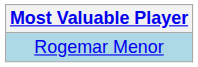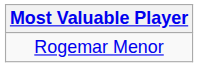(99, 47) lightblue background -> (99, 47) no background
